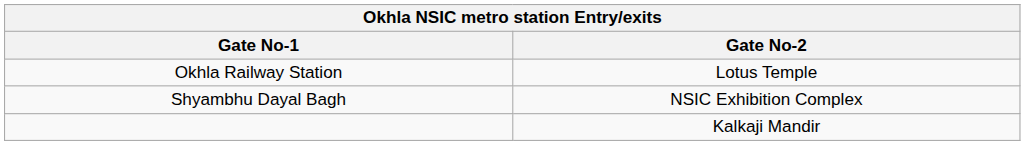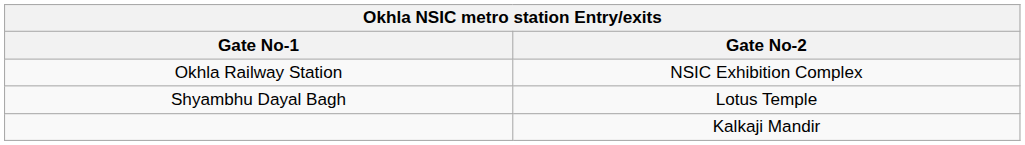(766, 72) Lotus Temple -> (766, 72) NSIC Exhibition Complex
(766, 99) NSIC Exhibition Complex -> (766, 99) Lotus Temple
